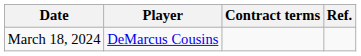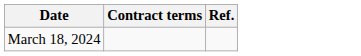- column: (163, 16)
